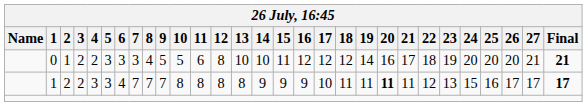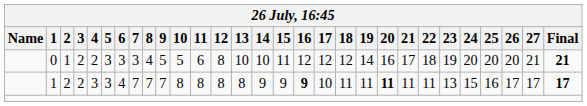(304, 83) normal -> (304, 83) bold
(429, 83) 12 -> (429, 83) 11
